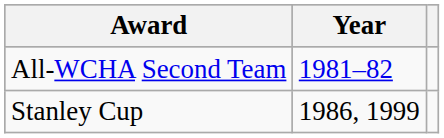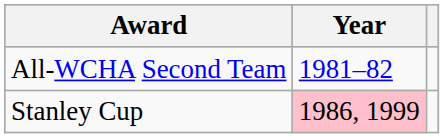(359, 111) no background -> (359, 111) pink background
